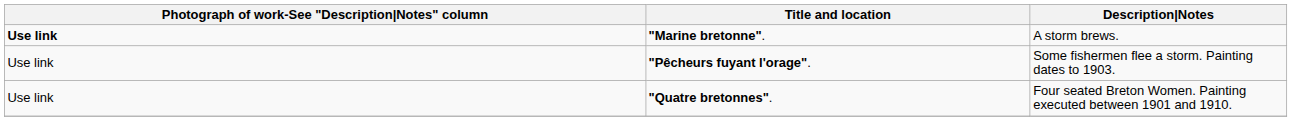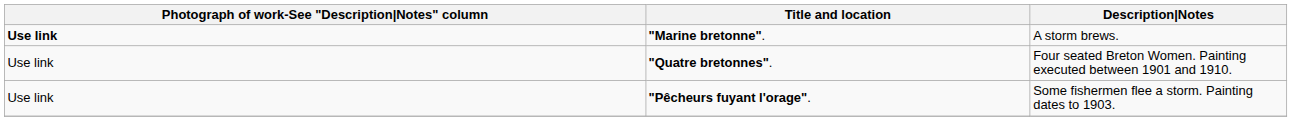rows swapped: (730, 63) <-> (710, 98)
